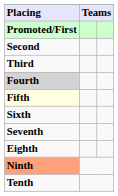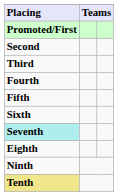(23, 81) lightgrey background -> (23, 81) no background
(18, 98) lightyellow background -> (18, 98) no background
(25, 132) no background -> (25, 132) paleturquoise background
(20, 166) lightsalmon background -> (20, 166) no background
(20, 183) no background -> (20, 183) khaki background
